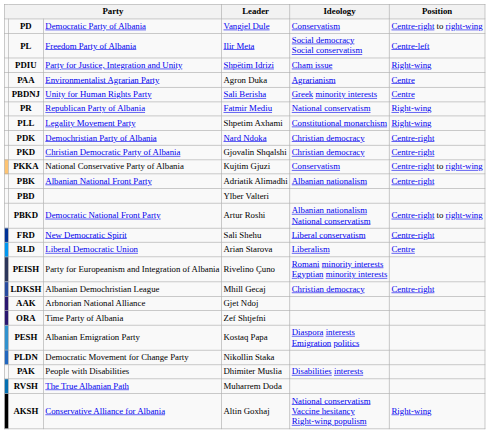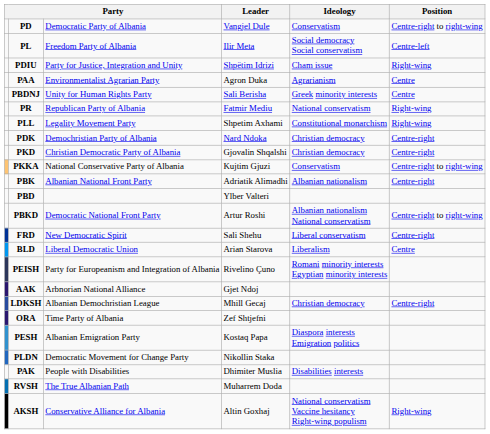rows swapped: (26, 304) <-> (26, 289)
